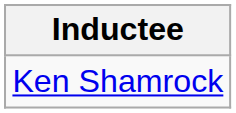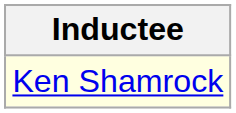(118, 81) no background -> (118, 81) lightyellow background
